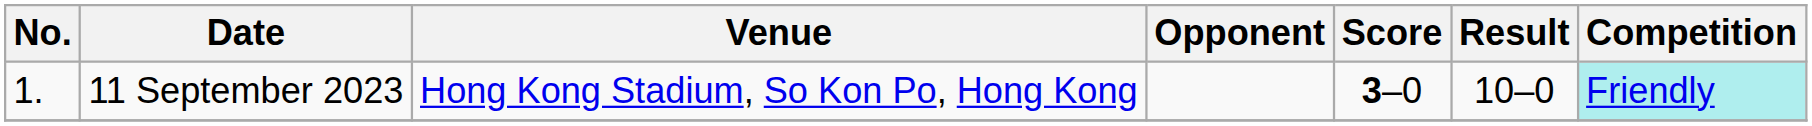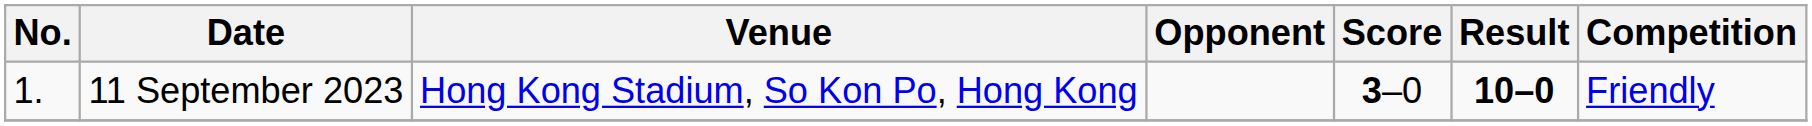(1514, 90) normal -> (1514, 90) bold
(1650, 90) paleturquoise background -> (1650, 90) no background
